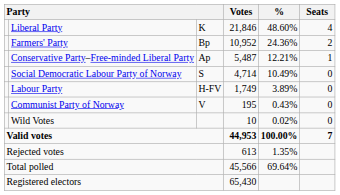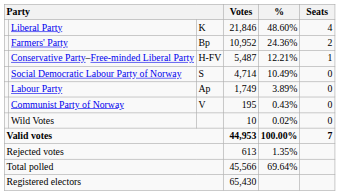(204, 58) Ap -> (210, 58) H-FV
(210, 89) H-FV -> (204, 89) Ap
